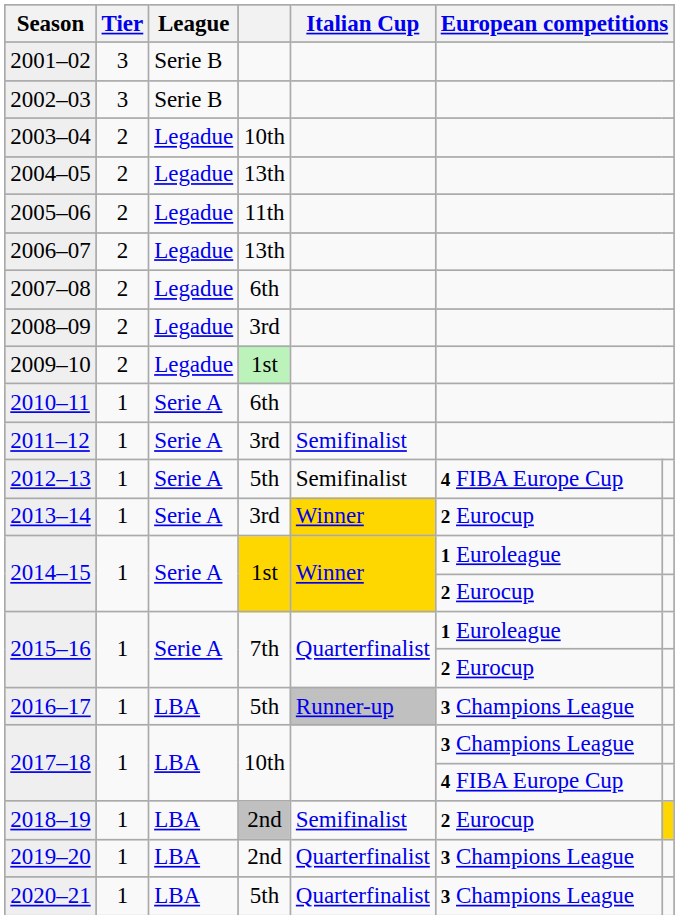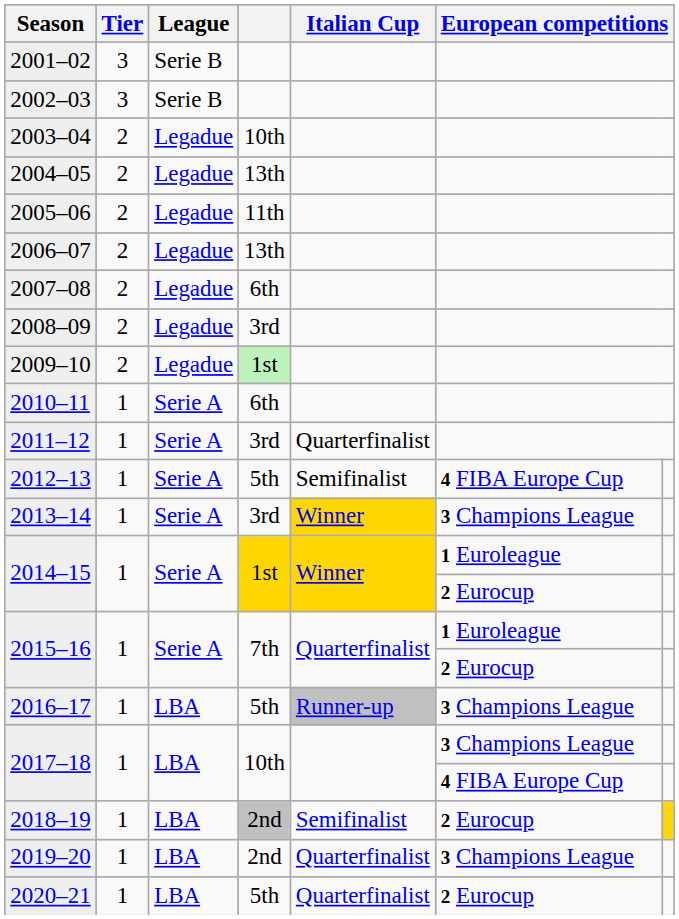(351, 440) Semifinalist -> (363, 440) Quarterfinalist
(487, 516) 2 Eurocup -> (537, 516) 3 Champions League
(537, 895) 3 Champions League -> (487, 895) 2 Eurocup
